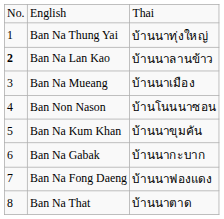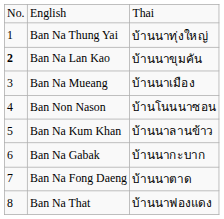(173, 59) บ้านนาลานข้าว -> (167, 59) บ้านนาขุมคัน
(167, 131) บ้านนาขุมคัน -> (173, 131) บ้านนาลานข้าว
(172, 179) บ้านนาฟองแดง -> (162, 179) บ้านนาตาด
(162, 203) บ้านนาตาด -> (172, 203) บ้านนาฟองแดง
